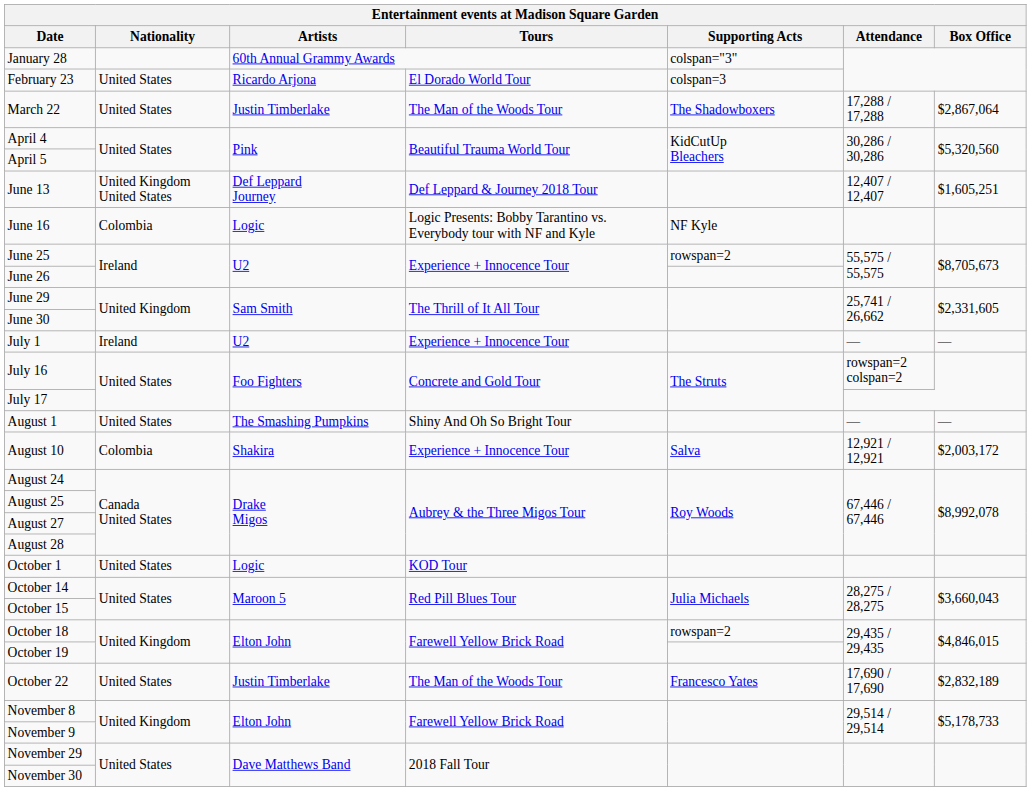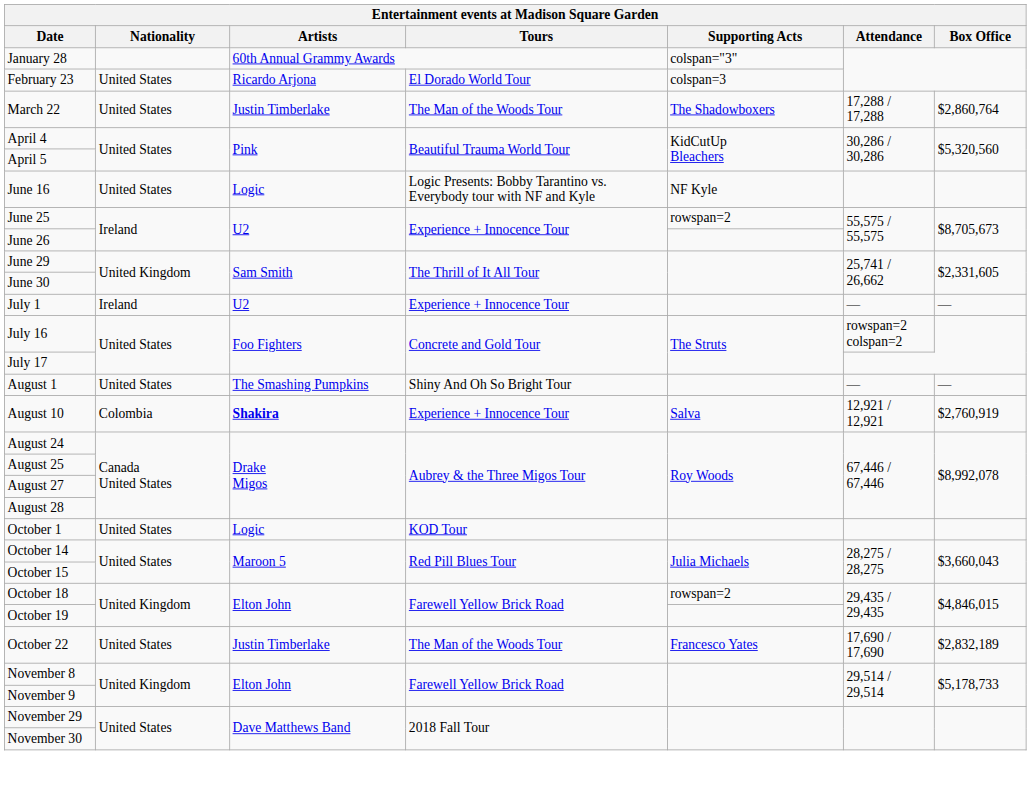(968, 109) $2,867,064 -> (968, 109) $2,860,764
- row: (29, 189)
(126, 226) Colombia -> (135, 189) United States
(253, 450) normal -> (256, 413) bold
(968, 450) $2,003,172 -> (968, 413) $2,760,919
